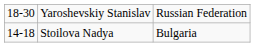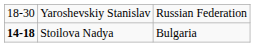(21, 32) normal -> (21, 32) bold
